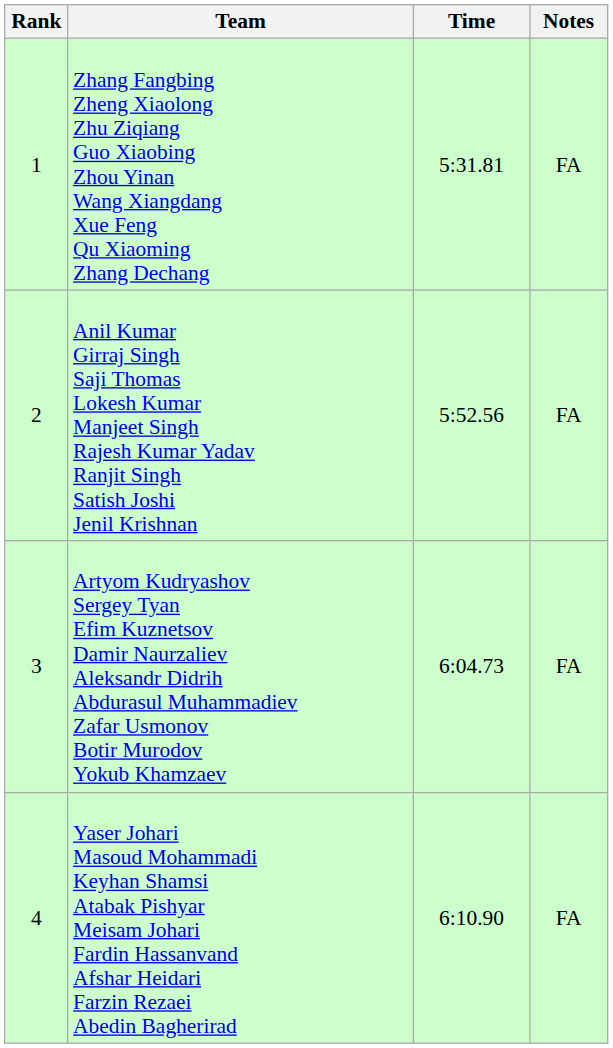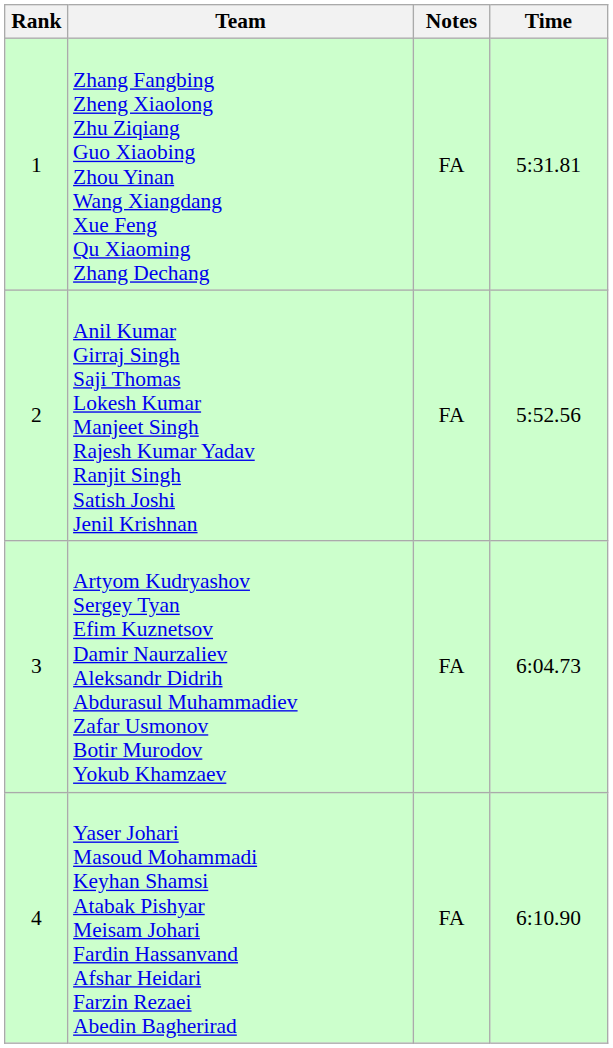columns swapped: (472, 21) <-> (569, 21)
